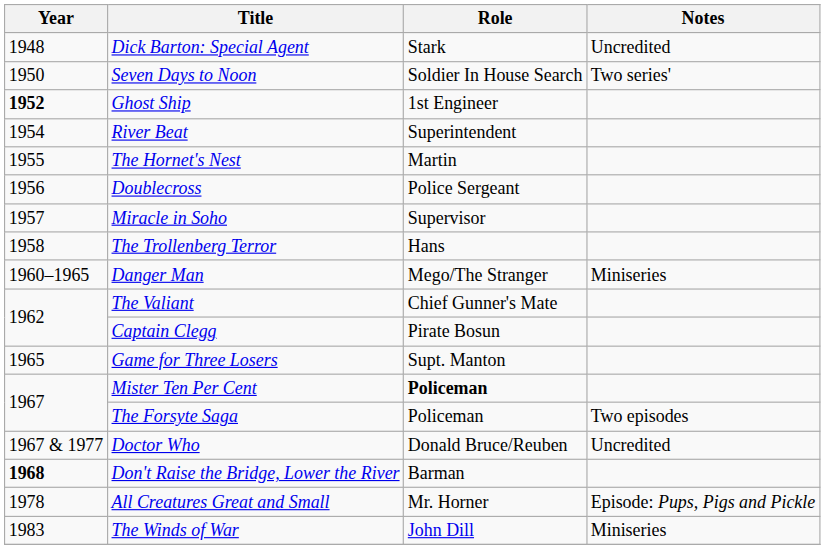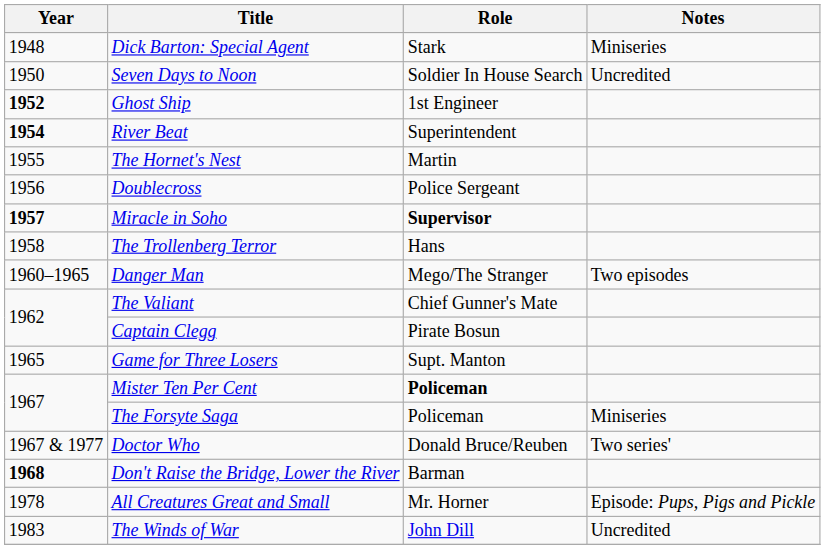(631, 47) Uncredited -> (629, 47) Miniseries
(631, 75) Two series' -> (631, 75) Uncredited
(27, 132) normal -> (27, 132) bold
(27, 217) normal -> (27, 217) bold
(447, 217) normal -> (450, 217) bold
(629, 274) Miniseries -> (640, 274) Two episodes
(640, 416) Two episodes -> (629, 416) Miniseries
(631, 445) Uncredited -> (631, 445) Two series'
(629, 530) Miniseries -> (631, 530) Uncredited
